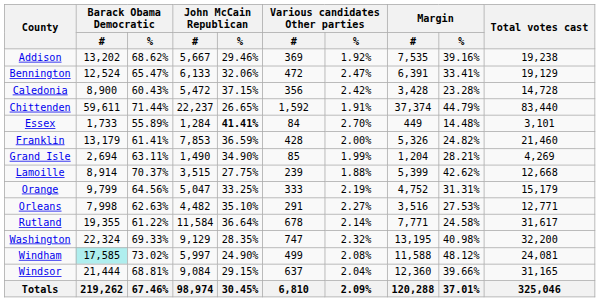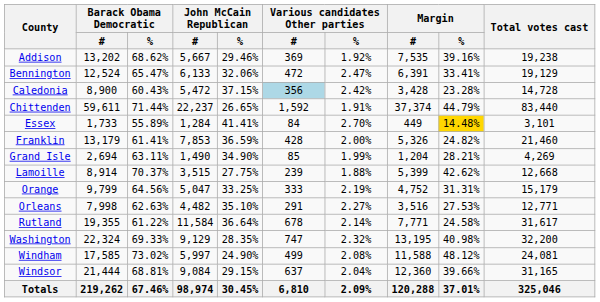(294, 90) no background -> (294, 90) lightblue background
(240, 124) bold -> (240, 124) normal
(461, 124) no background -> (461, 124) gold background
(102, 256) paleturquoise background -> (102, 256) no background
